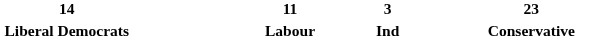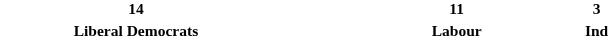- column: (531, 9)
